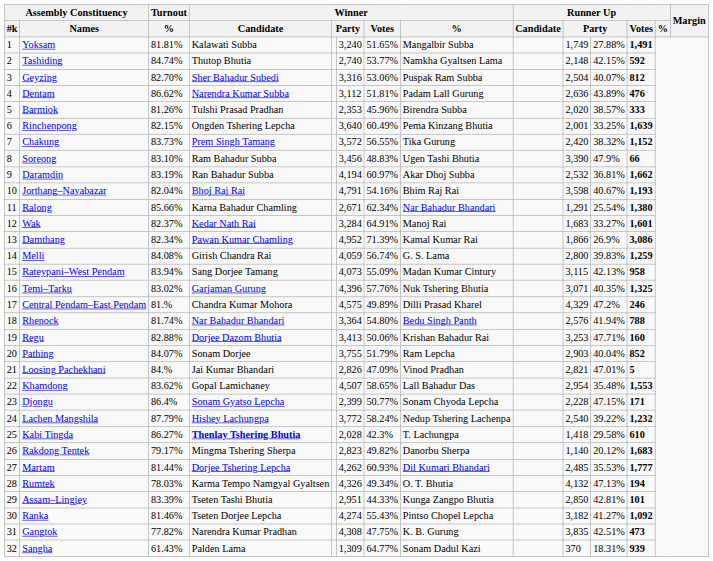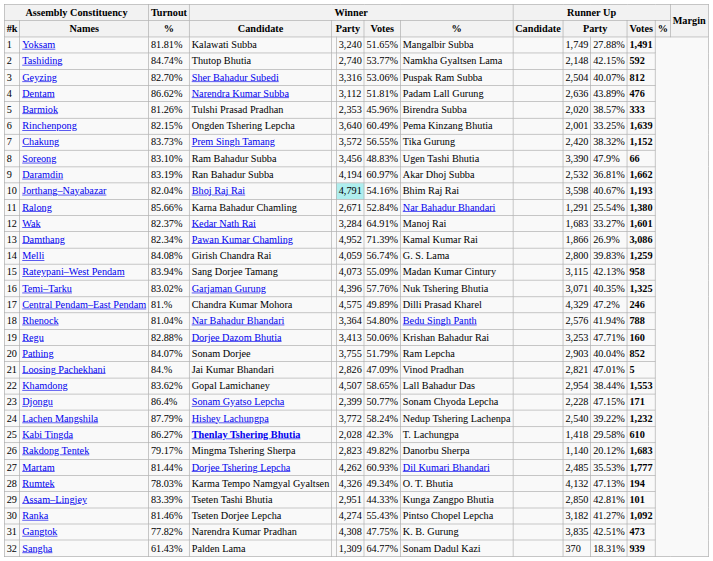(350, 191) no background -> (350, 191) paleturquoise background
(382, 207) 62.34% -> (382, 207) 52.84%
(167, 321) 81.74% -> (167, 321) 81.04%
(609, 386) 35.48% -> (609, 386) 38.44%
